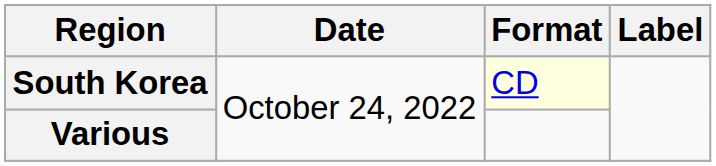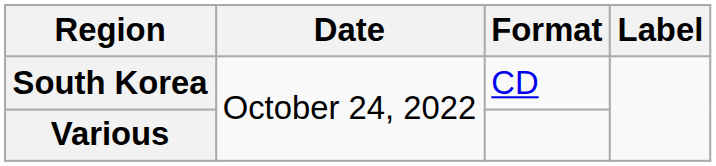(515, 82) lightyellow background -> (515, 82) no background
